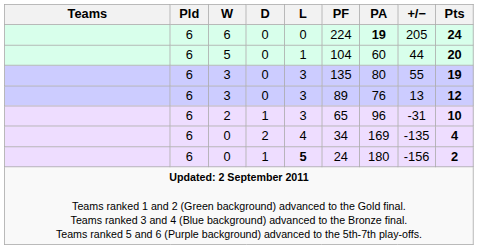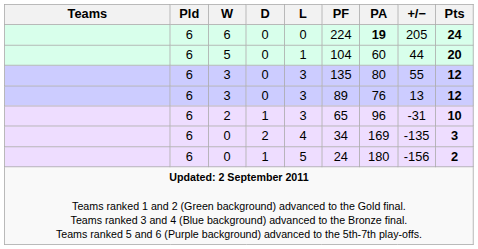(455, 75) 19 -> (455, 75) 12
(455, 136) 4 -> (455, 136) 3
(303, 156) bold -> (303, 156) normal
